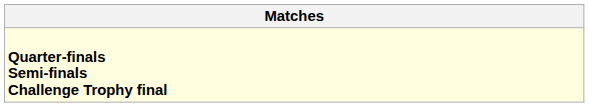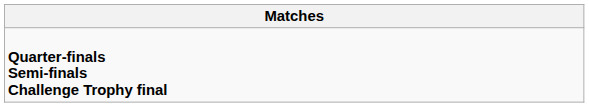(88, 73) lightyellow background -> (88, 73) no background
